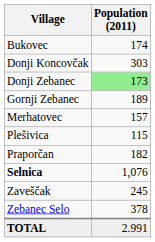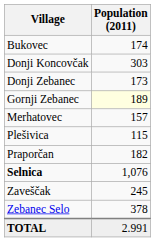(139, 81) lightgreen background -> (139, 81) no background
(139, 99) no background -> (139, 99) lightyellow background
